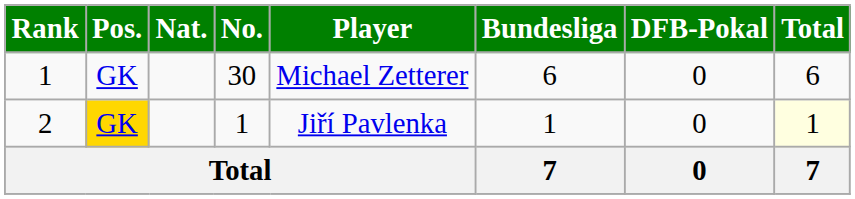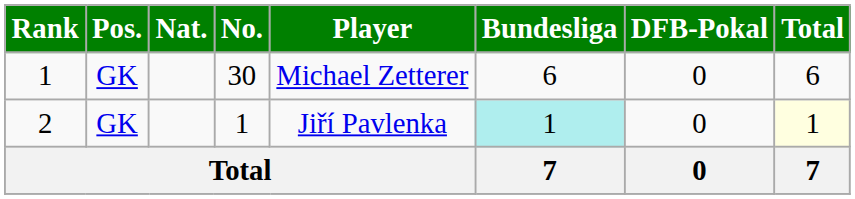(117, 123) gold background -> (117, 123) no background
(550, 123) no background -> (550, 123) paleturquoise background
